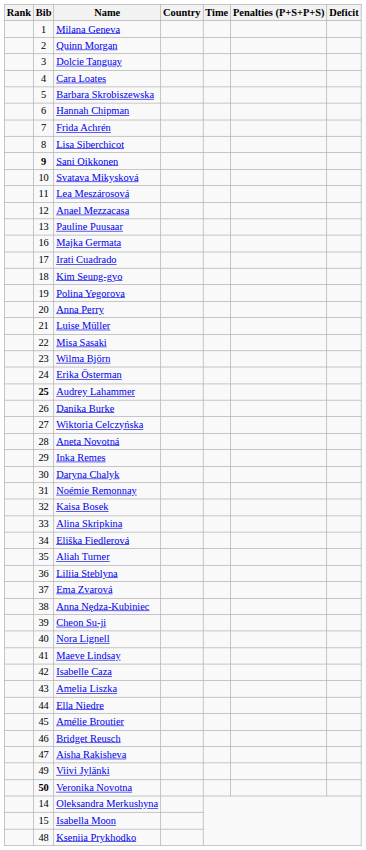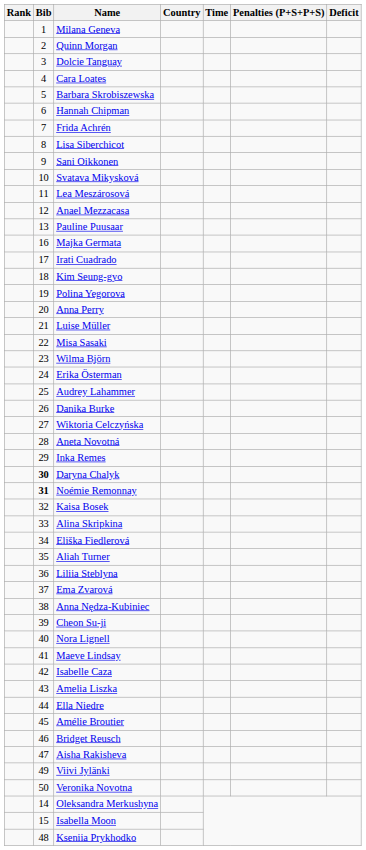(44, 161) bold -> (44, 161) normal
(44, 392) bold -> (44, 392) normal
(44, 474) normal -> (44, 474) bold
(44, 491) normal -> (44, 491) bold
(44, 787) bold -> (44, 787) normal
